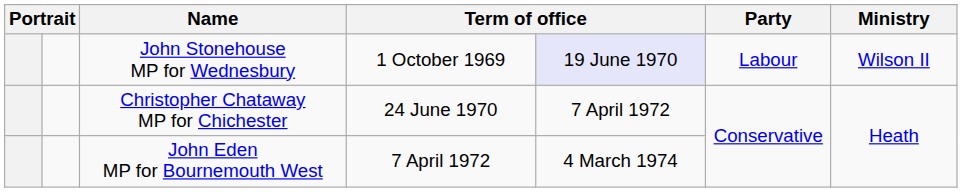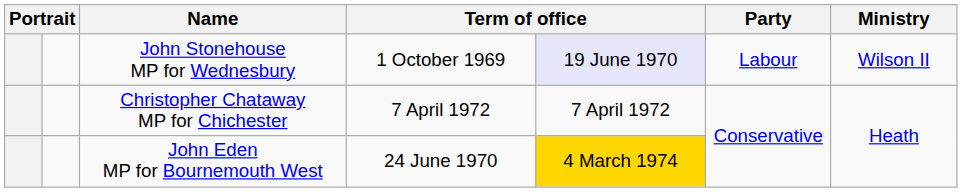(441, 110) 24 June 1970 -> (441, 110) 7 April 1972
(441, 161) 7 April 1972 -> (441, 161) 24 June 1970
(621, 161) no background -> (621, 161) gold background
